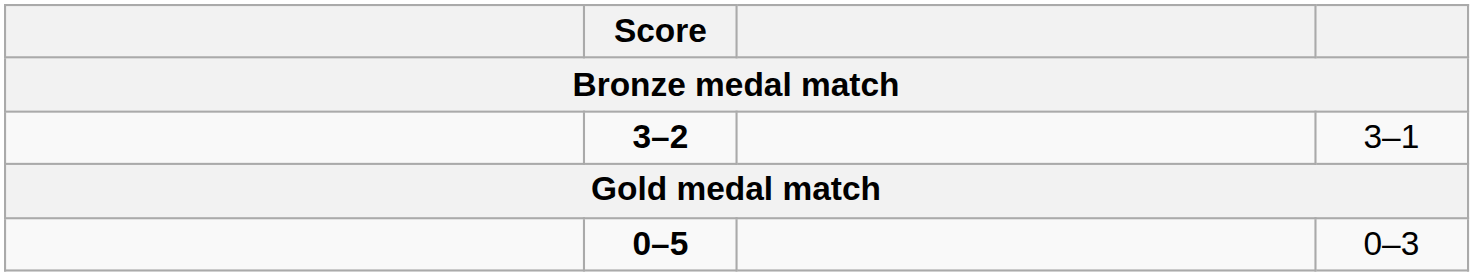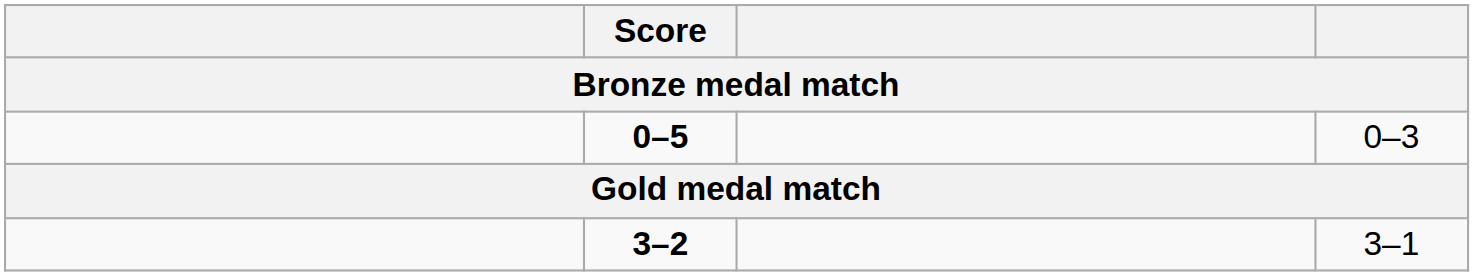rows swapped: (660, 243) <-> (660, 137)
